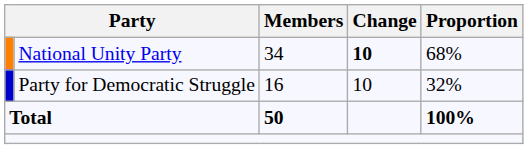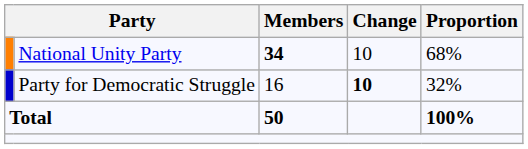(274, 53) normal -> (274, 53) bold
(362, 53) bold -> (362, 53) normal
(362, 85) normal -> (362, 85) bold
